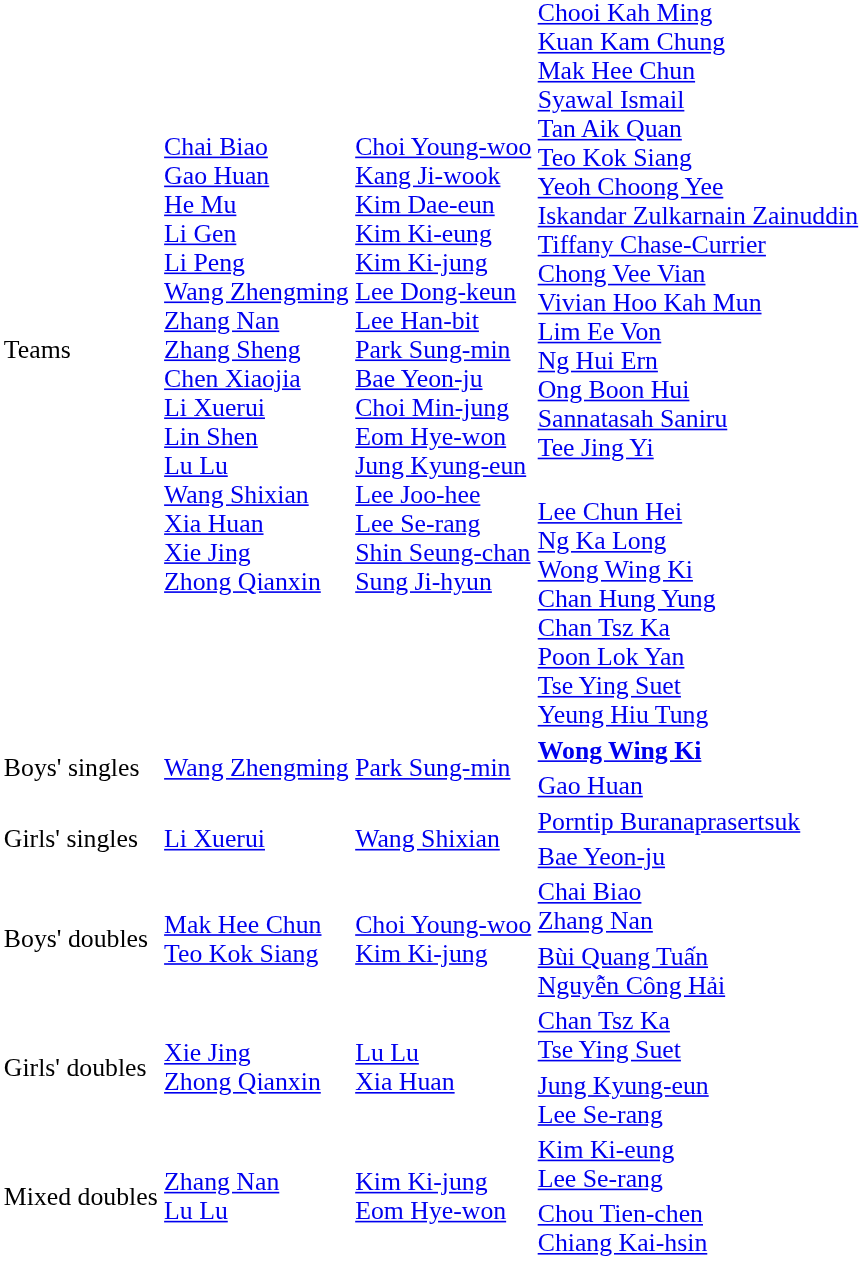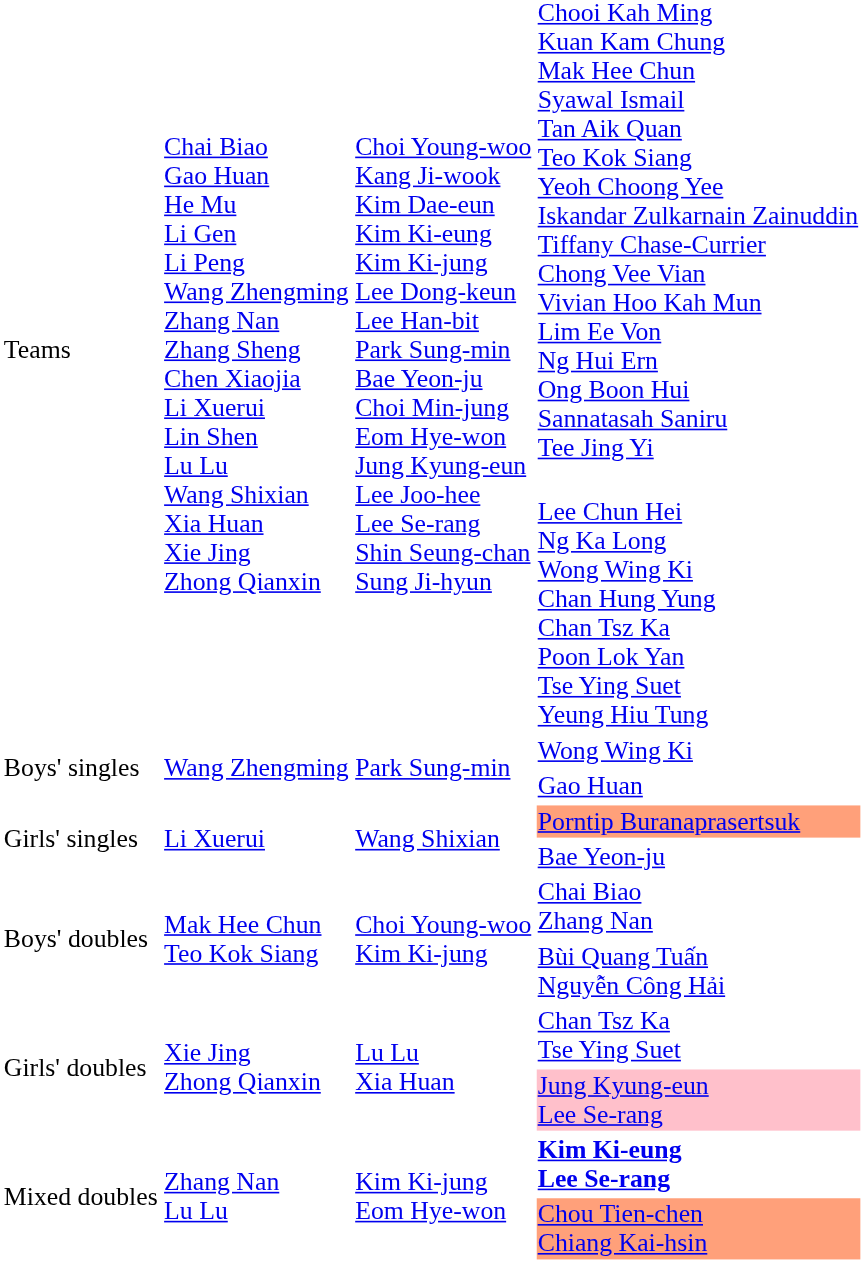(620, 750) bold -> (615, 750) normal
(669, 821) no background -> (669, 821) lightsalmon background
(623, 1099) no background -> (623, 1099) pink background
(606, 1164) normal -> (610, 1164) bold
(622, 1228) no background -> (622, 1228) lightsalmon background
